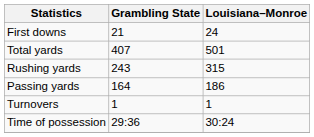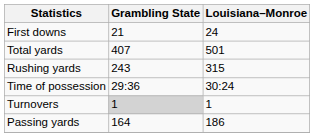rows swapped: (43, 86) <-> (56, 123)
(114, 104) no background -> (114, 104) lightgrey background
